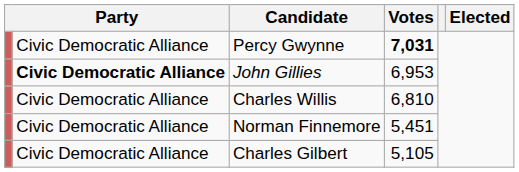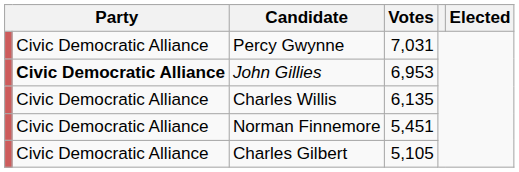(412, 45) bold -> (412, 45) normal
(412, 99) 6,810 -> (412, 99) 6,135
